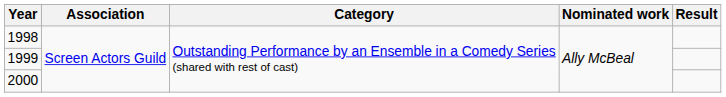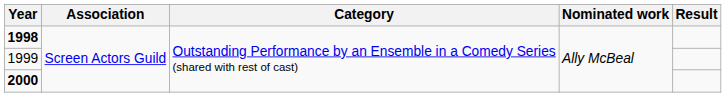(23, 37) normal -> (23, 37) bold
(23, 80) normal -> (23, 80) bold
